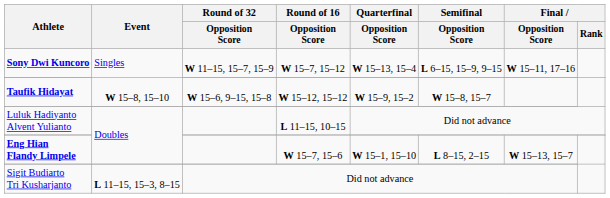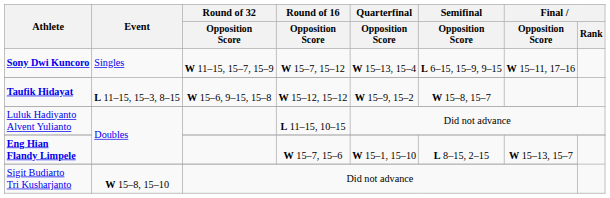(137, 98) W 15–8, 15–10 -> (137, 98) L 11–15, 15–3, 8–15
(137, 185) L 11–15, 15–3, 8–15 -> (137, 185) W 15–8, 15–10
